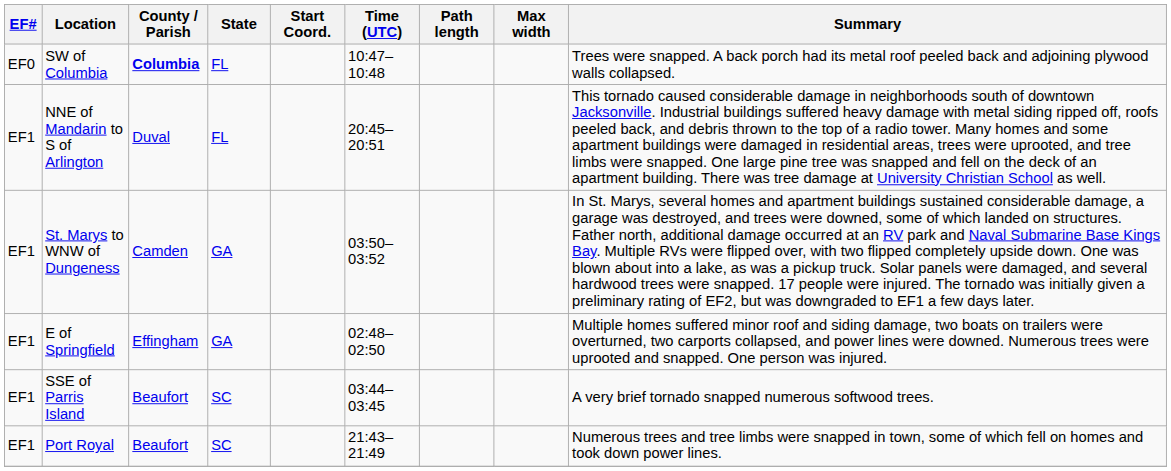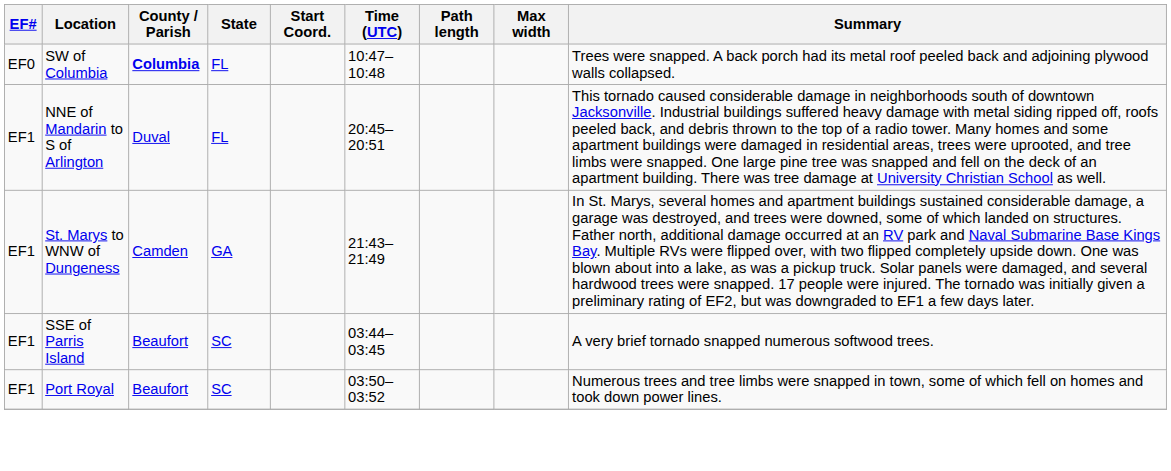(371, 251) 03:50–03:52 -> (371, 251) 21:43–21:49
- row: (80, 341)
(371, 446) 21:43–21:49 -> (371, 389) 03:50–03:52
